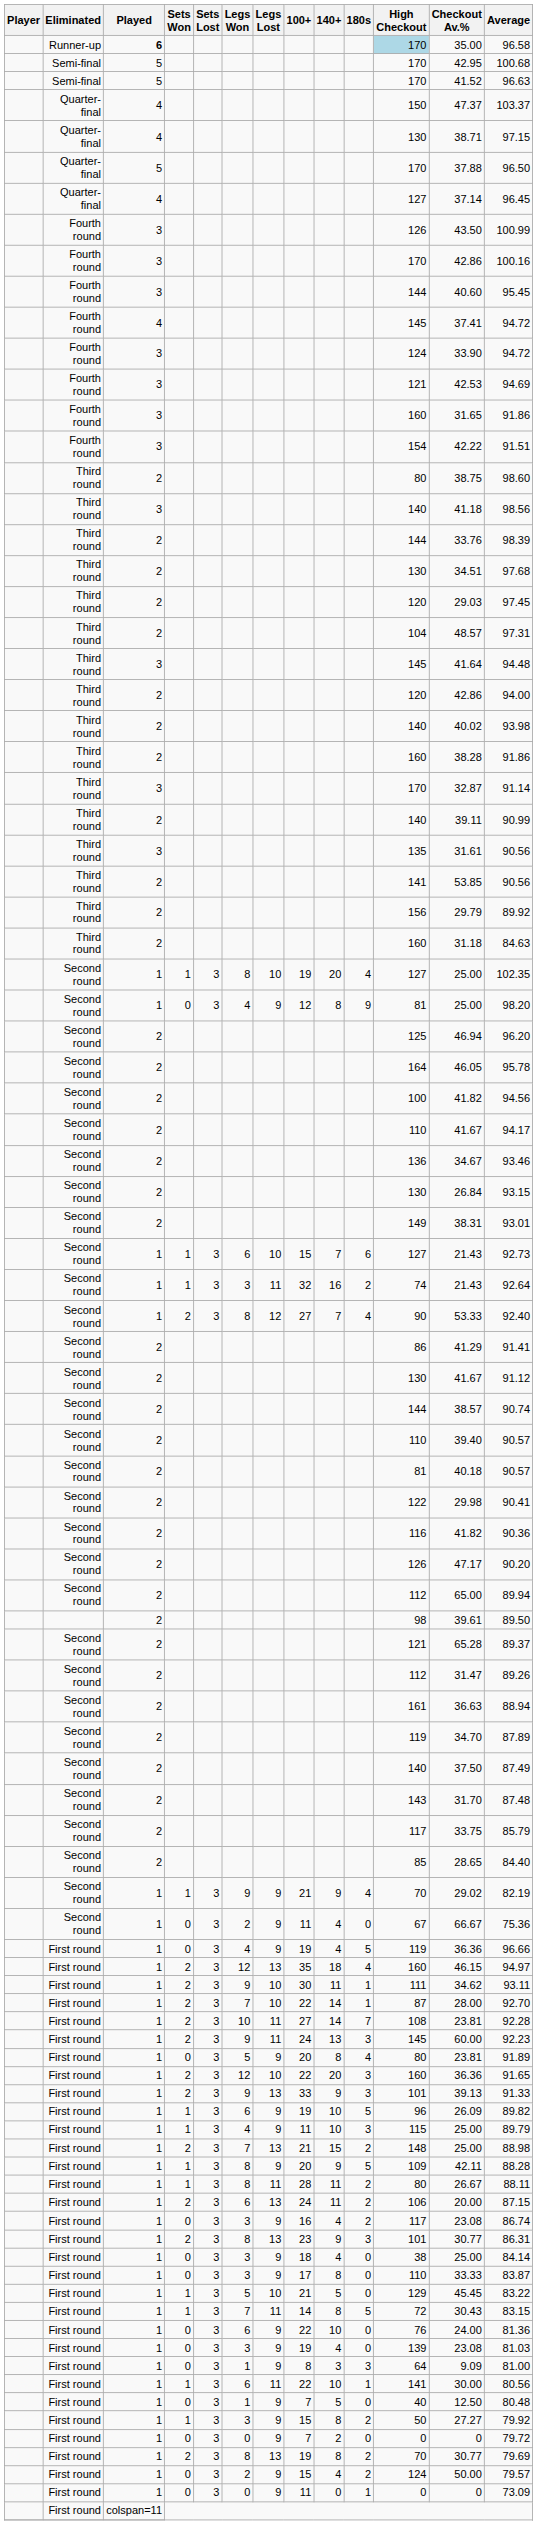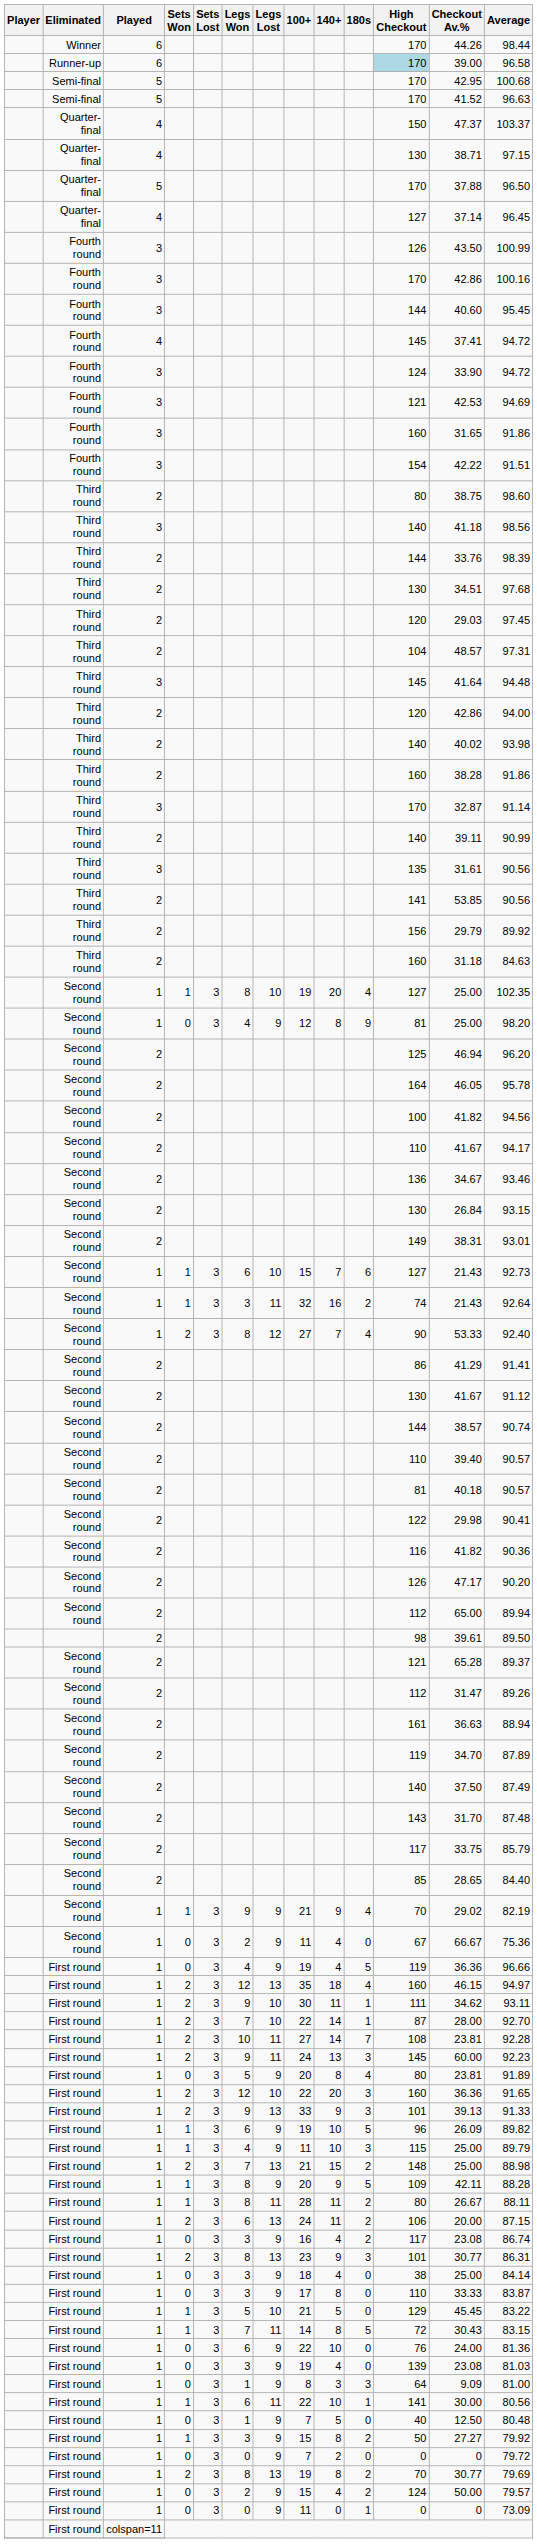+ row: (84, 44)
(159, 44) bold -> (159, 62) normal
(468, 44) 35.00 -> (468, 62) 39.00
